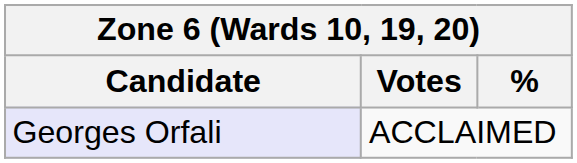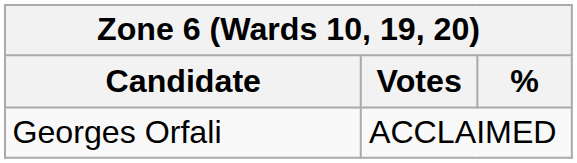(117, 132) lavender background -> (117, 132) no background
